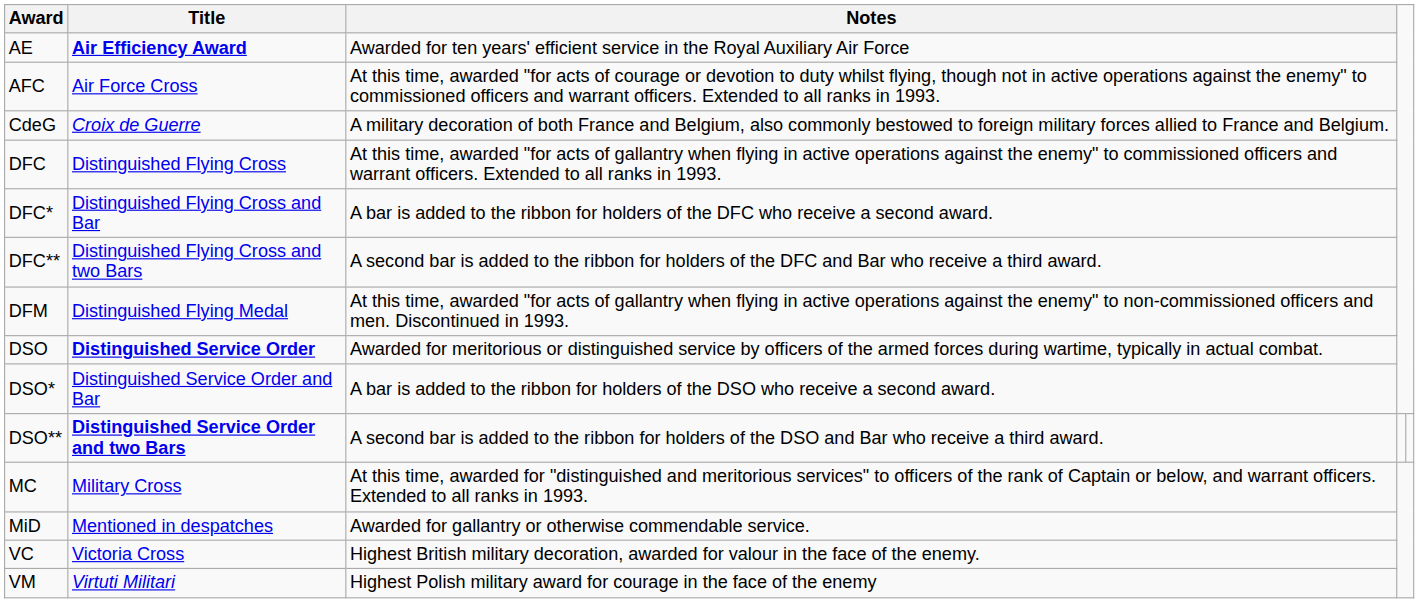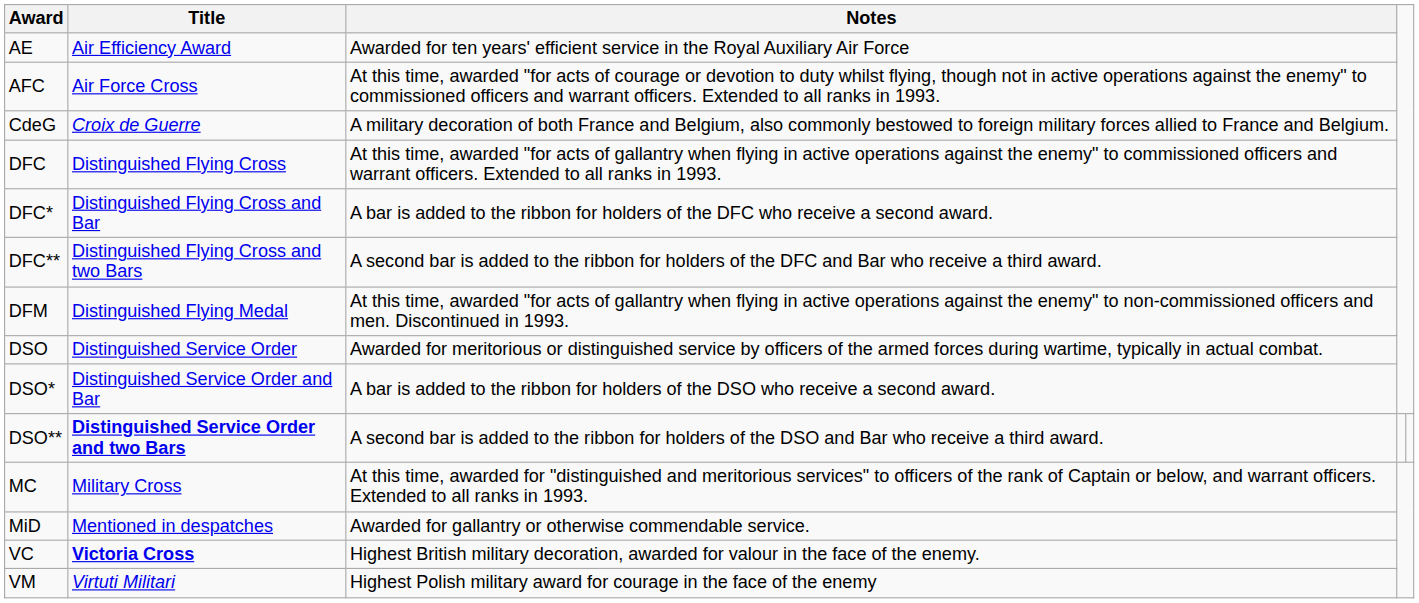(159, 47) bold -> (152, 47) normal
(194, 349) bold -> (185, 349) normal
(128, 554) normal -> (133, 554) bold
